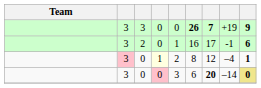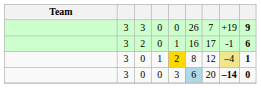(194, 28) bold -> (194, 28) normal
(211, 28) bold -> (211, 28) normal
(126, 59) pink background -> (126, 59) no background
(160, 59) lightyellow background -> (160, 59) no background
(177, 59) no background -> (177, 59) gold background
(229, 59) no background -> (229, 59) khaki background
(160, 75) pink background -> (160, 75) no background
(194, 75) no background -> (194, 75) lightblue background
(211, 75) bold -> (211, 75) normal
(229, 75) normal -> (229, 75) bold
(248, 75) khaki background -> (248, 75) no background
